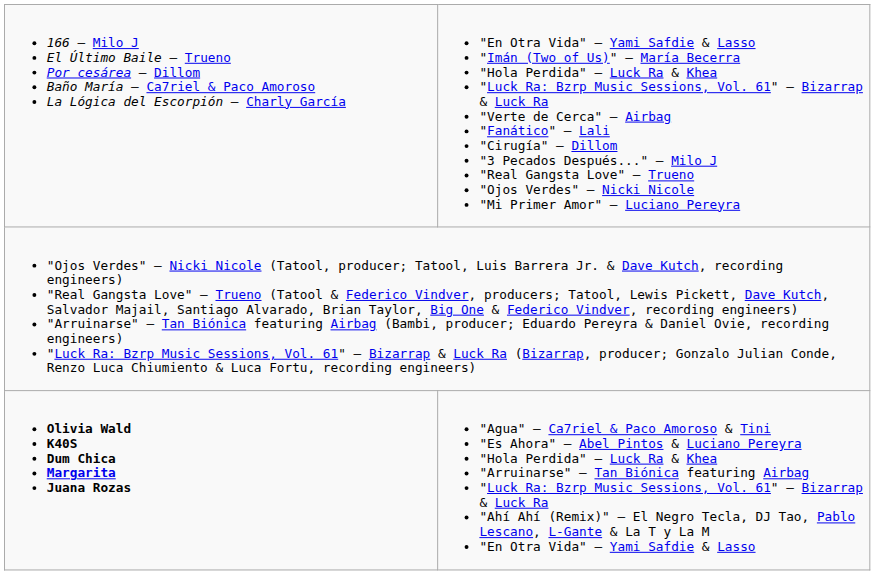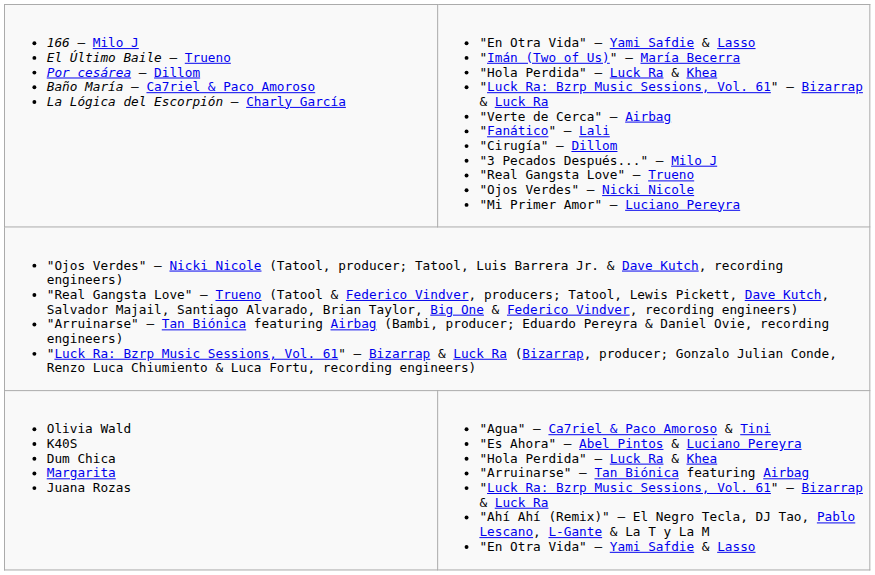(221, 458) bold -> (221, 458) normal
